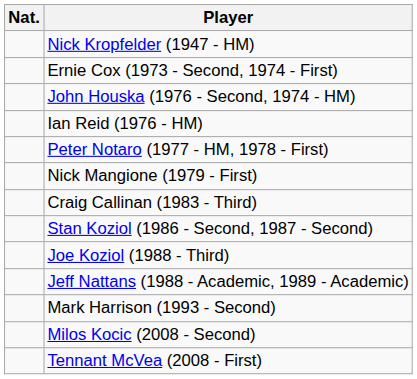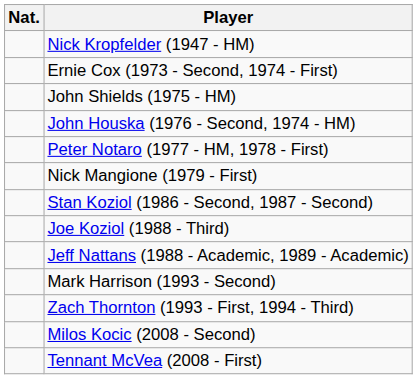+ row: (142, 96)
- row: (125, 123)
- row: (152, 202)
+ row: (201, 307)
